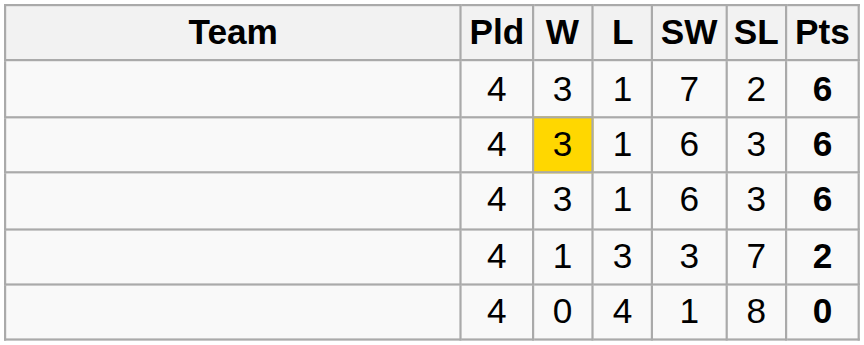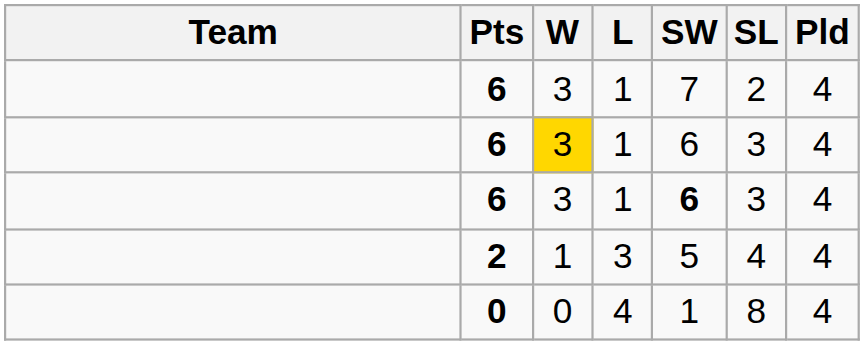columns swapped: (497, 32) <-> (822, 32)
(689, 199) normal -> (689, 199) bold
(689, 255) 3 -> (689, 255) 5
(756, 255) 7 -> (756, 255) 4
